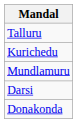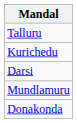(38, 71) Mundlamuru -> (20, 71) Darsi
(20, 90) Darsi -> (38, 90) Mundlamuru
